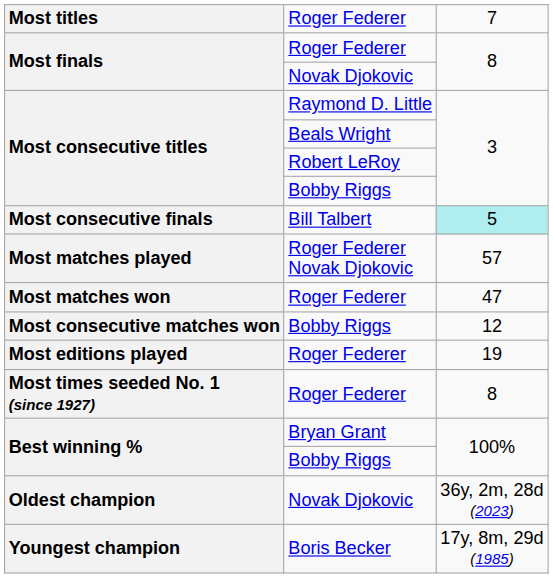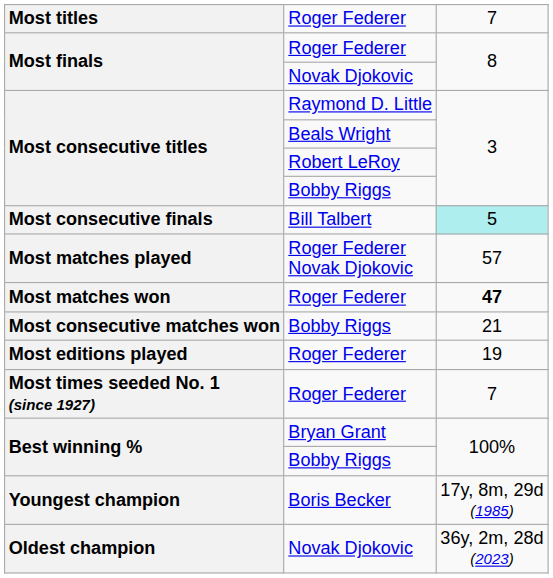(492, 297) normal -> (492, 297) bold
(492, 325) 12 -> (492, 325) 21
(492, 393) 8 -> (492, 393) 7
rows swapped: (94, 548) <-> (82, 499)
